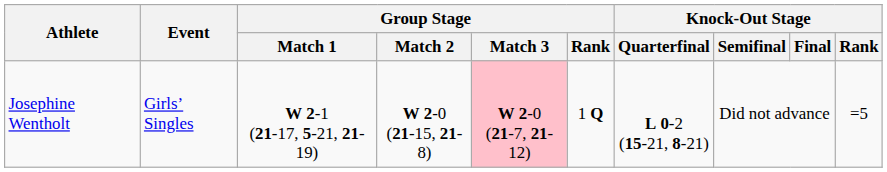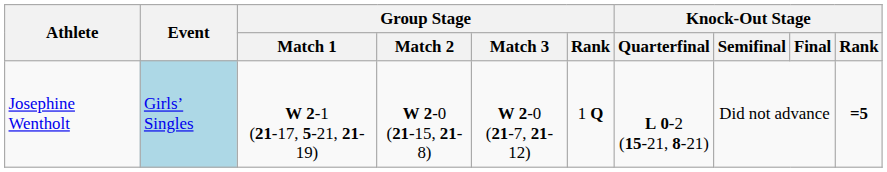(169, 114) no background -> (169, 114) lightblue background
(519, 134) pink background -> (519, 134) no background
(859, 114) normal -> (859, 114) bold
